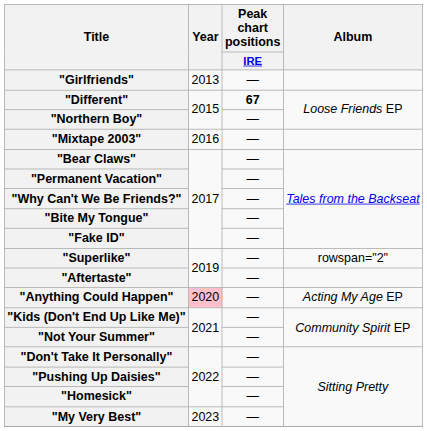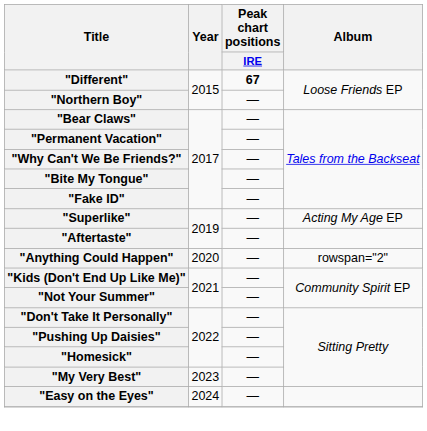- row: (96, 80)
- row: (96, 139)
(353, 258) rowspan="2" -> (353, 218) Acting My Age EP
(205, 297) pink background -> (205, 258) no background
(353, 297) Acting My Age EP -> (353, 258) rowspan="2"
+ row: (96, 396)
